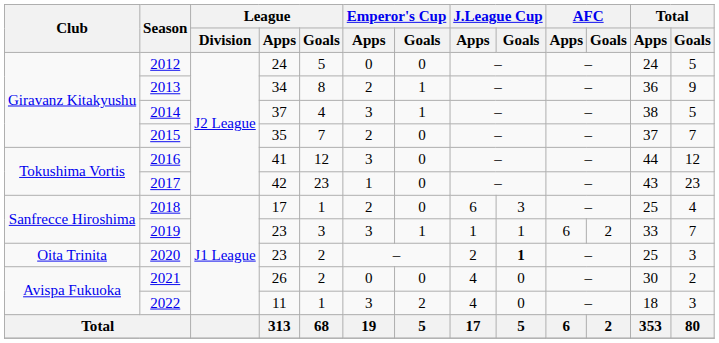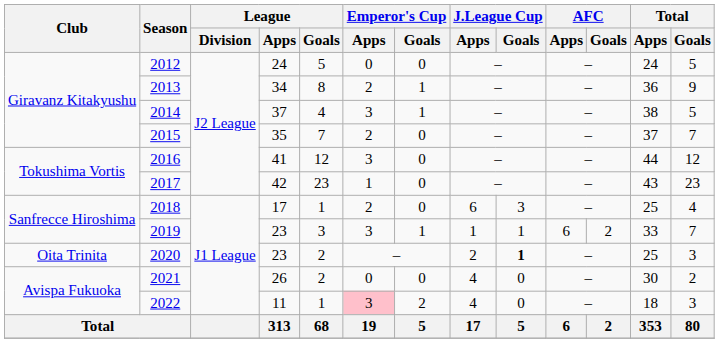(369, 302) no background -> (369, 302) pink background
